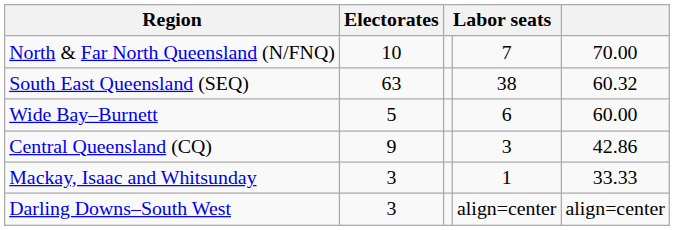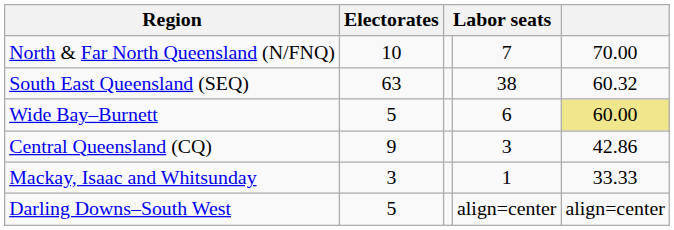(615, 114) no background -> (615, 114) khaki background
(391, 209) 3 -> (391, 209) 5
